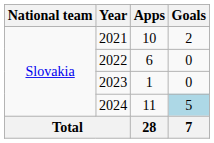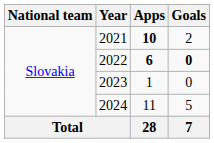(149, 37) normal -> (149, 37) bold
(149, 60) normal -> (149, 60) bold
(189, 60) normal -> (189, 60) bold
(189, 104) lightblue background -> (189, 104) no background
